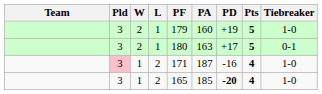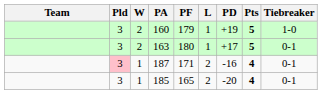columns swapped: (158, 13) <-> (204, 13)
(289, 64) 1-0 -> (289, 64) 0-1
(229, 81) bold -> (229, 81) normal
(289, 81) 1-0 -> (289, 81) 0-1
